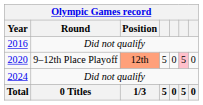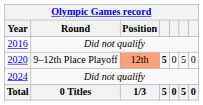(164, 60) normal -> (164, 60) bold
(184, 60) pink background -> (184, 60) no background
